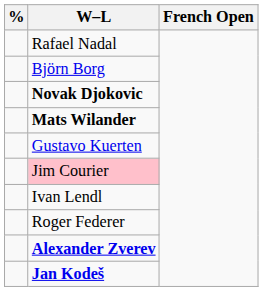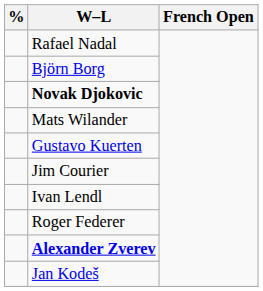(84, 119) bold -> (80, 119) normal
(70, 171) pink background -> (70, 171) no background
(68, 273) bold -> (65, 273) normal
